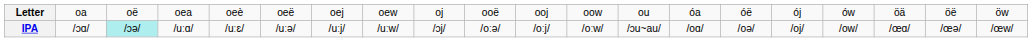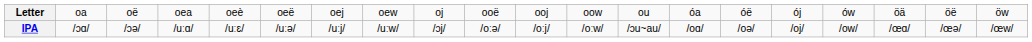(132, 28) paleturquoise background -> (132, 28) no background
